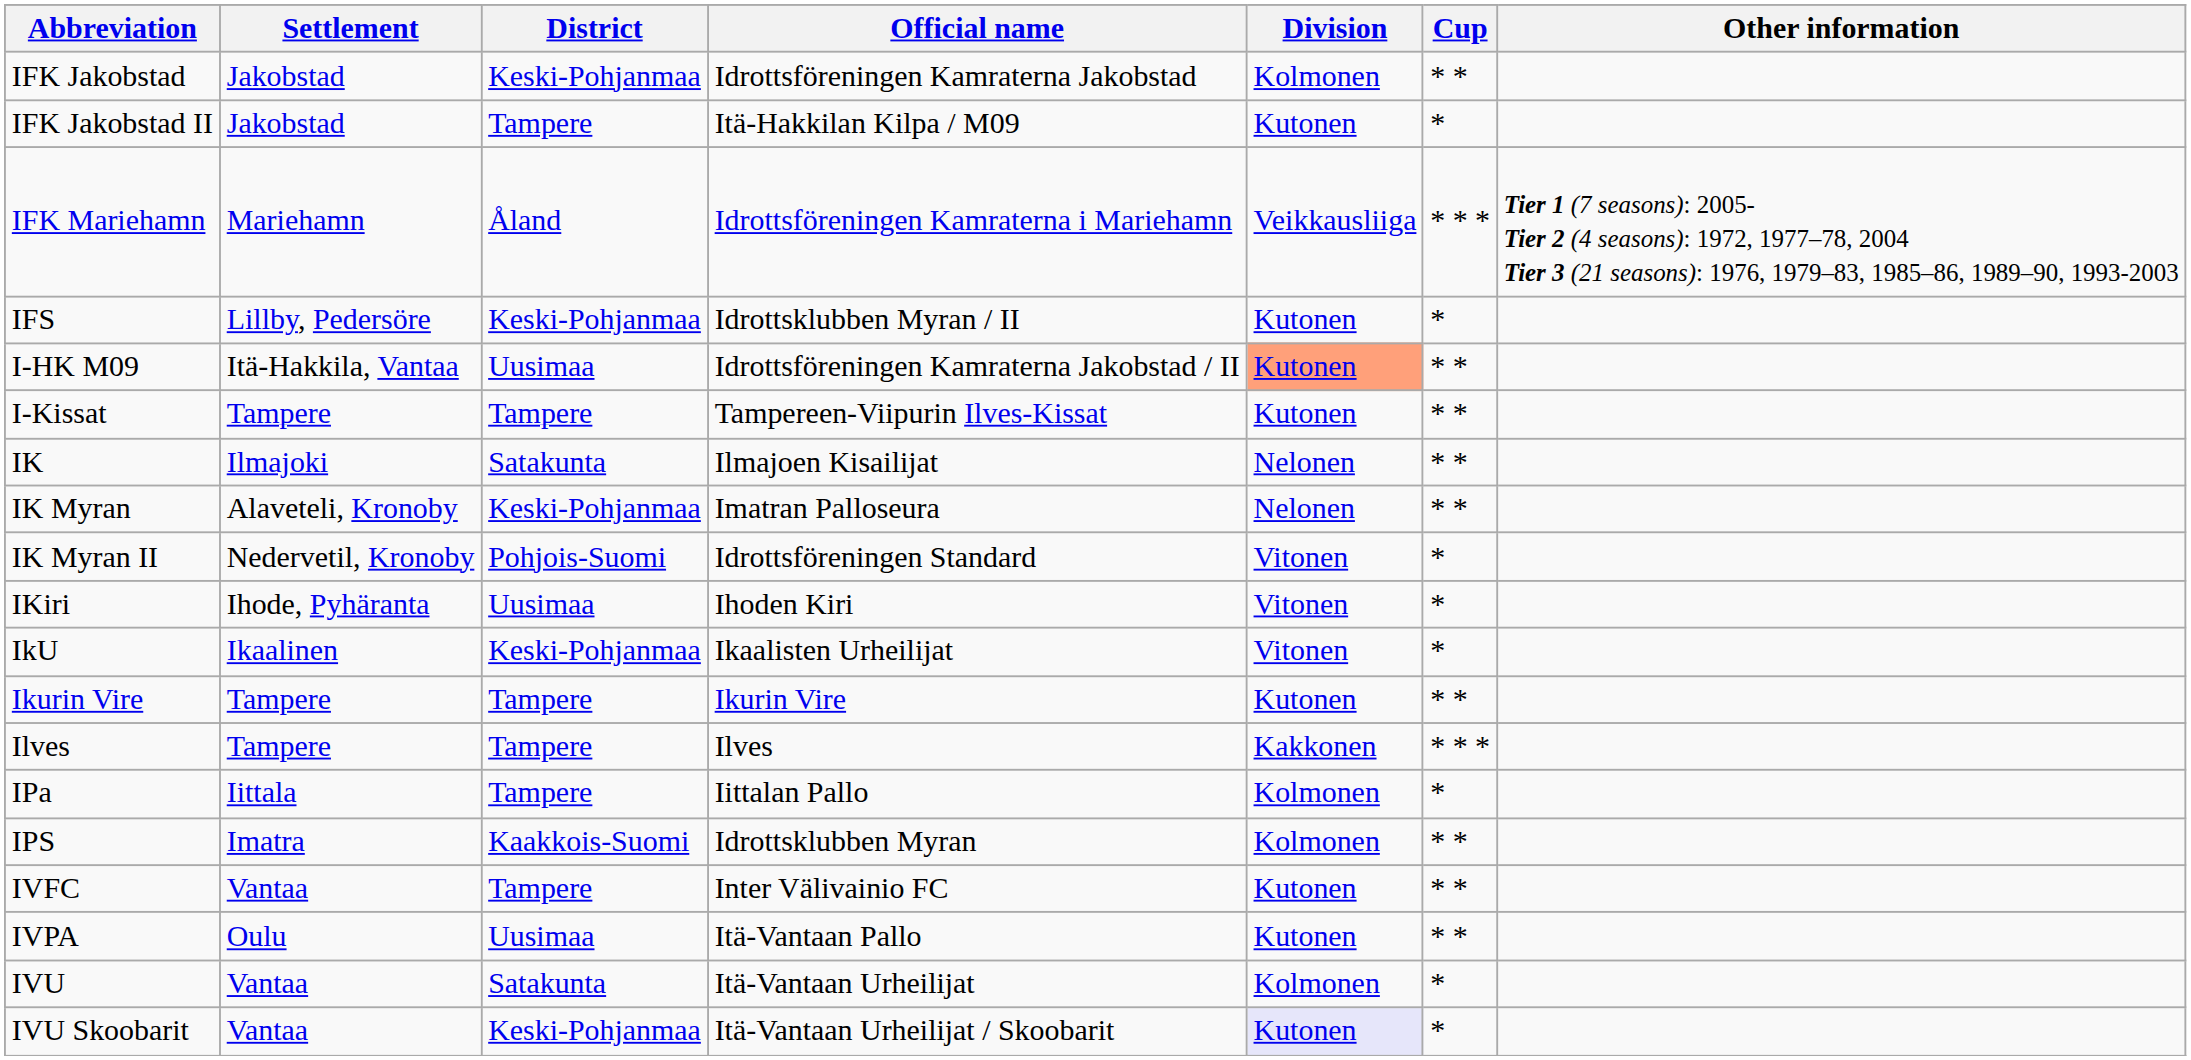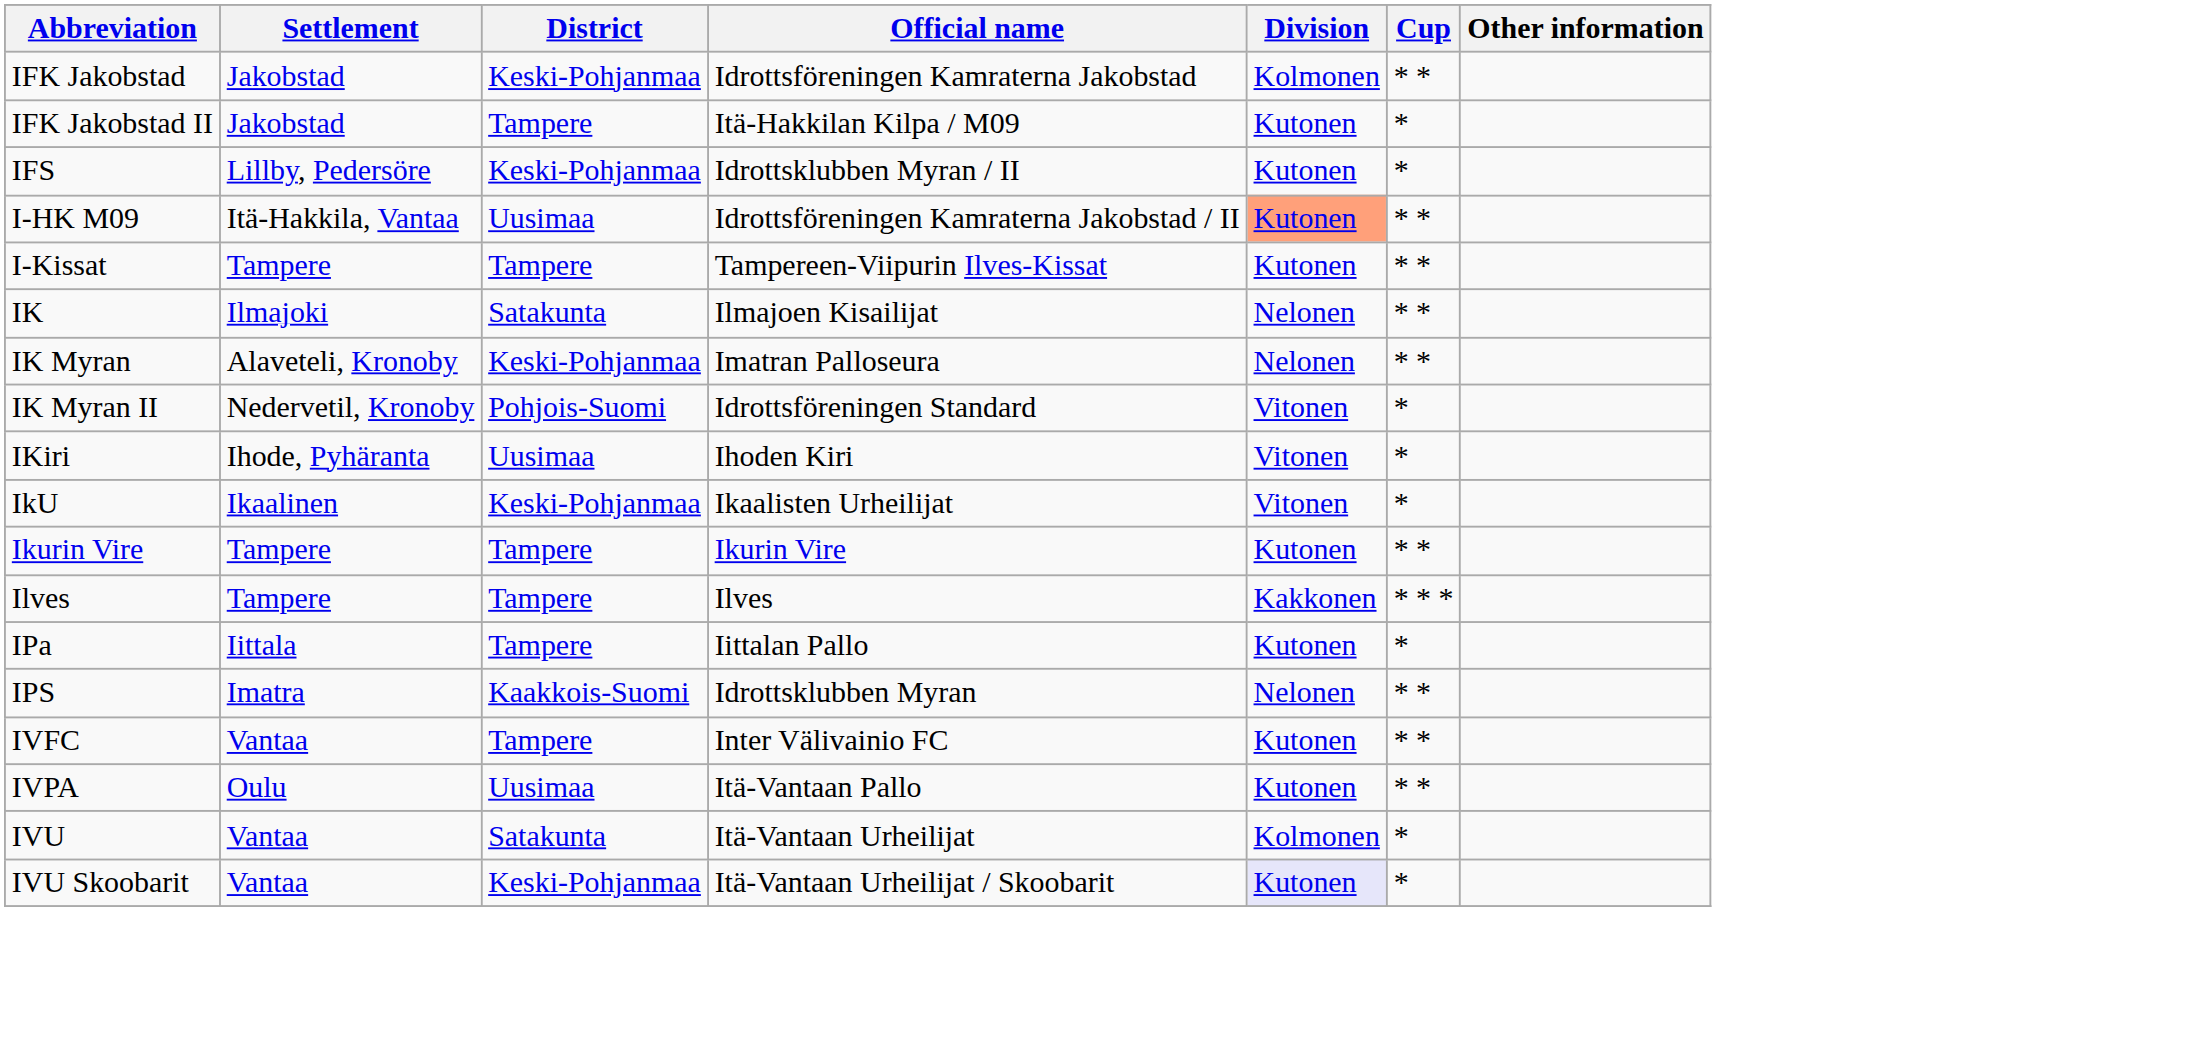- row: (109, 221)
(1317, 793) Kolmonen -> (1305, 645) Kutonen
(1317, 840) Kolmonen -> (1304, 692) Nelonen
